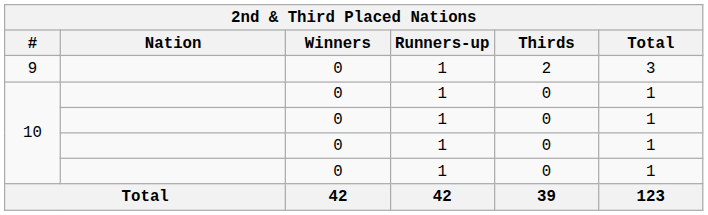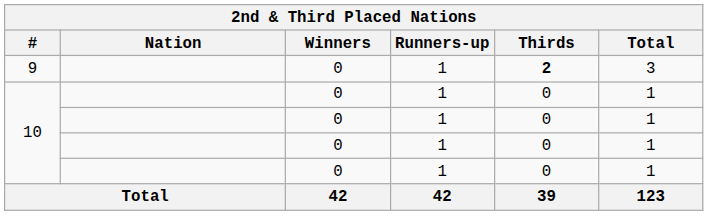(546, 69) normal -> (546, 69) bold
